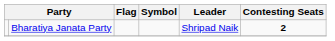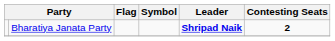(210, 28) normal -> (212, 28) bold
